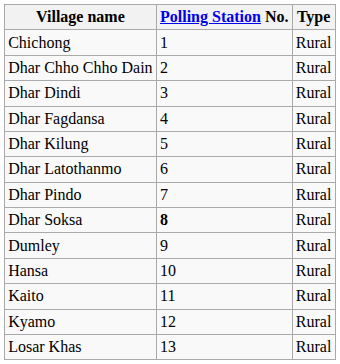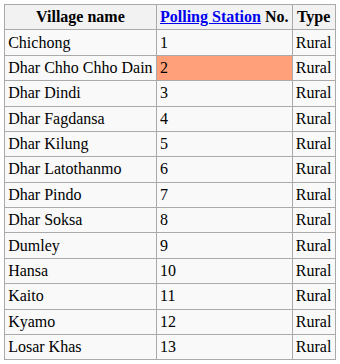(164, 67) no background -> (164, 67) lightsalmon background
(164, 220) bold -> (164, 220) normal
